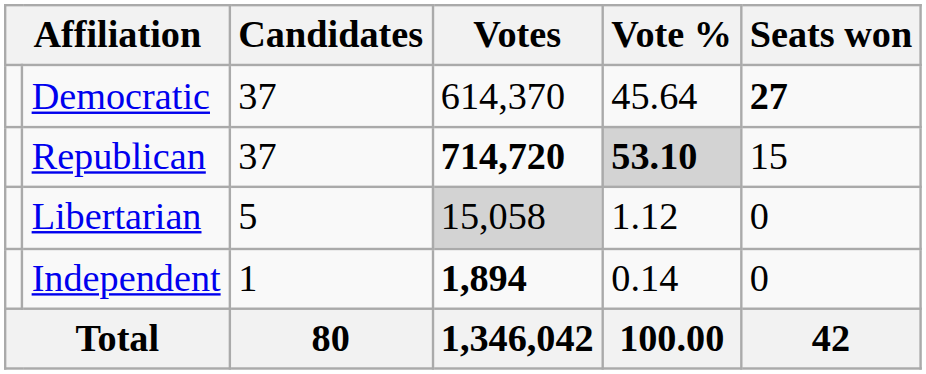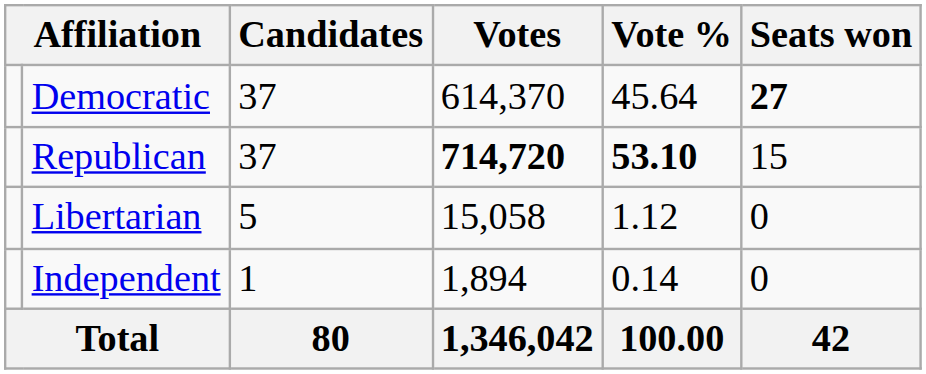(654, 156) lightgrey background -> (654, 156) no background
(493, 216) lightgrey background -> (493, 216) no background
(484, 277) bold -> (484, 277) normal
